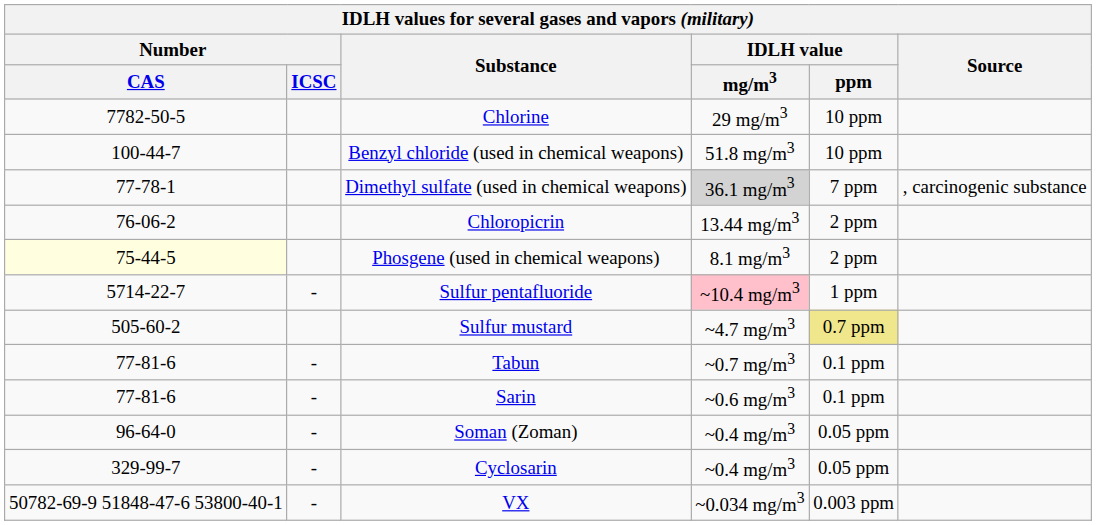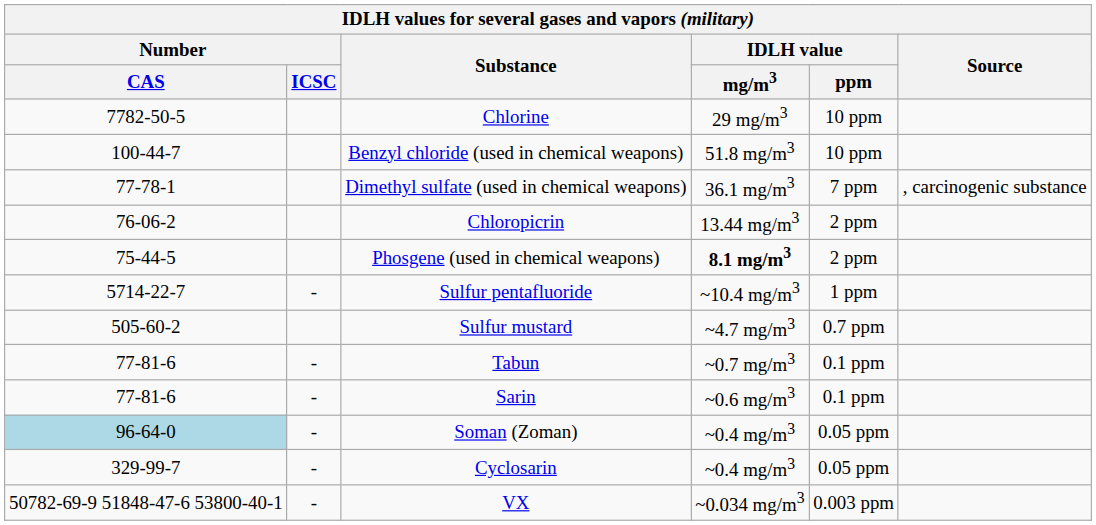(750, 187) lightgrey background -> (750, 187) no background
(146, 257) lightyellow background -> (146, 257) no background
(750, 257) normal -> (750, 257) bold
(750, 292) pink background -> (750, 292) no background
(854, 327) khaki background -> (854, 327) no background
(146, 432) no background -> (146, 432) lightblue background
